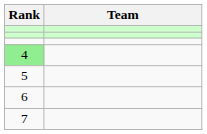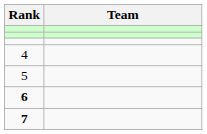(24, 55) lightgreen background -> (24, 55) no background
(24, 97) normal -> (24, 97) bold
(24, 119) normal -> (24, 119) bold
